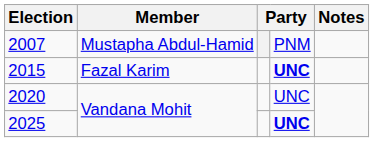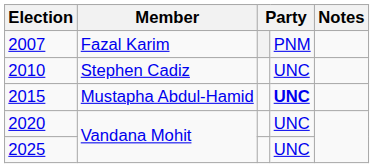(167, 44) Mustapha Abdul-Hamid -> (125, 44) Fazal Karim
+ row: (27, 70)
(125, 70) Fazal Karim -> (167, 96) Mustapha Abdul-Hamid
(292, 123) bold -> (292, 149) normal
